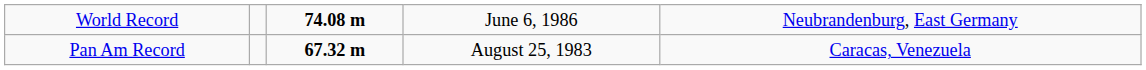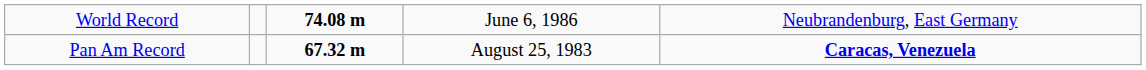(900, 49) normal -> (900, 49) bold
